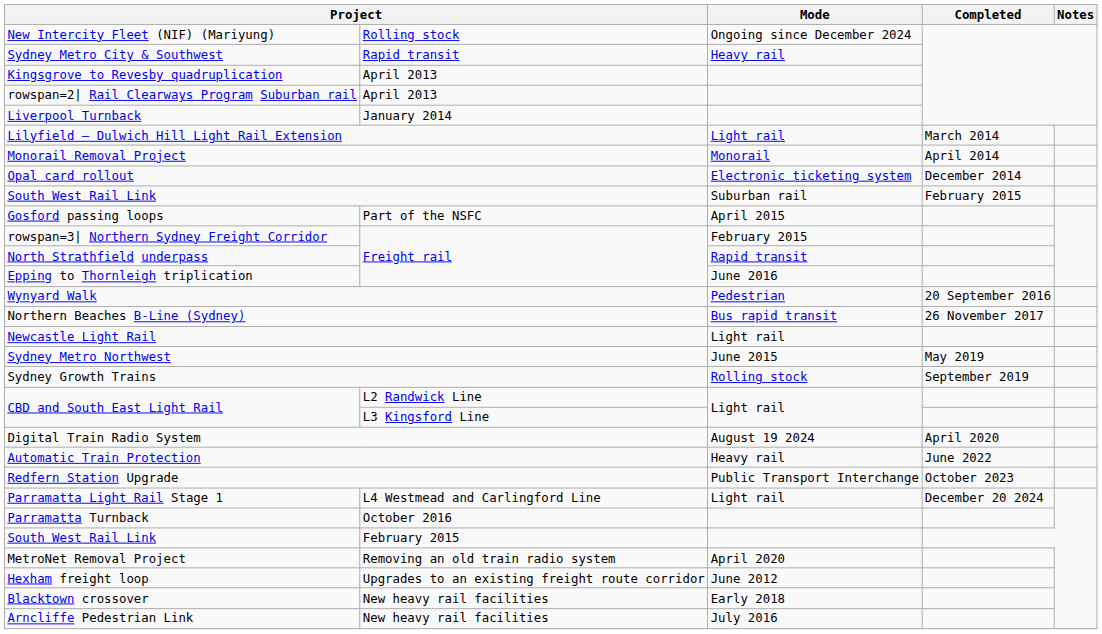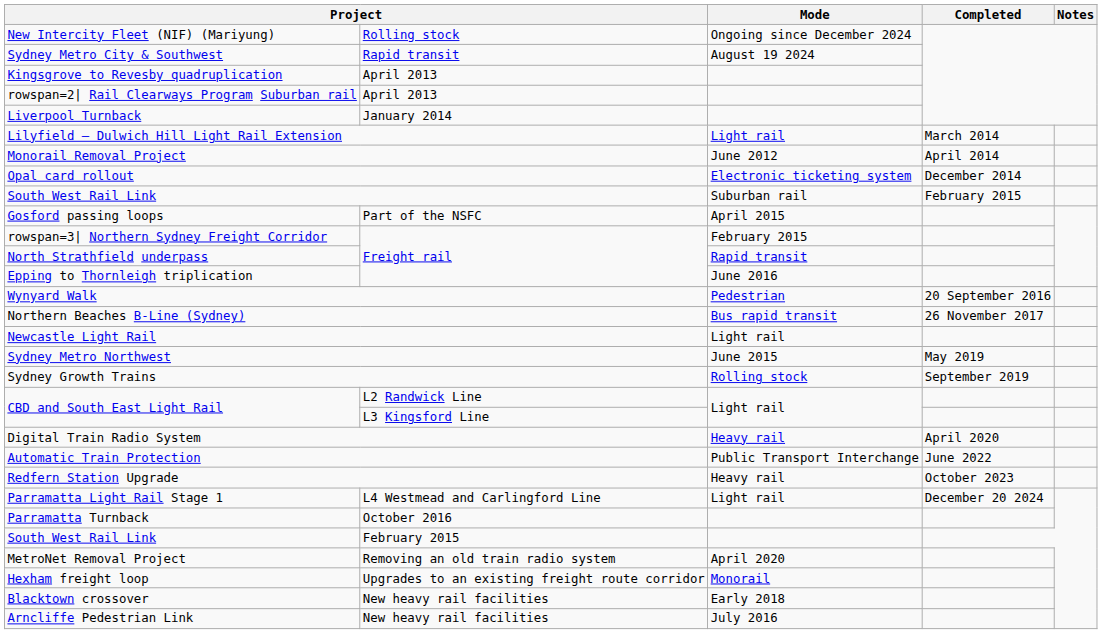(748, 55) Heavy rail -> (763, 55) August 19 2024
(740, 155) Monorail -> (744, 155) June 2012
(763, 437) August 19 2024 -> (748, 437) Heavy rail
(748, 457) Heavy rail -> (815, 457) Public Transport Interchange
(815, 477) Public Transport Interchange -> (748, 477) Heavy rail
(744, 578) June 2012 -> (740, 578) Monorail
